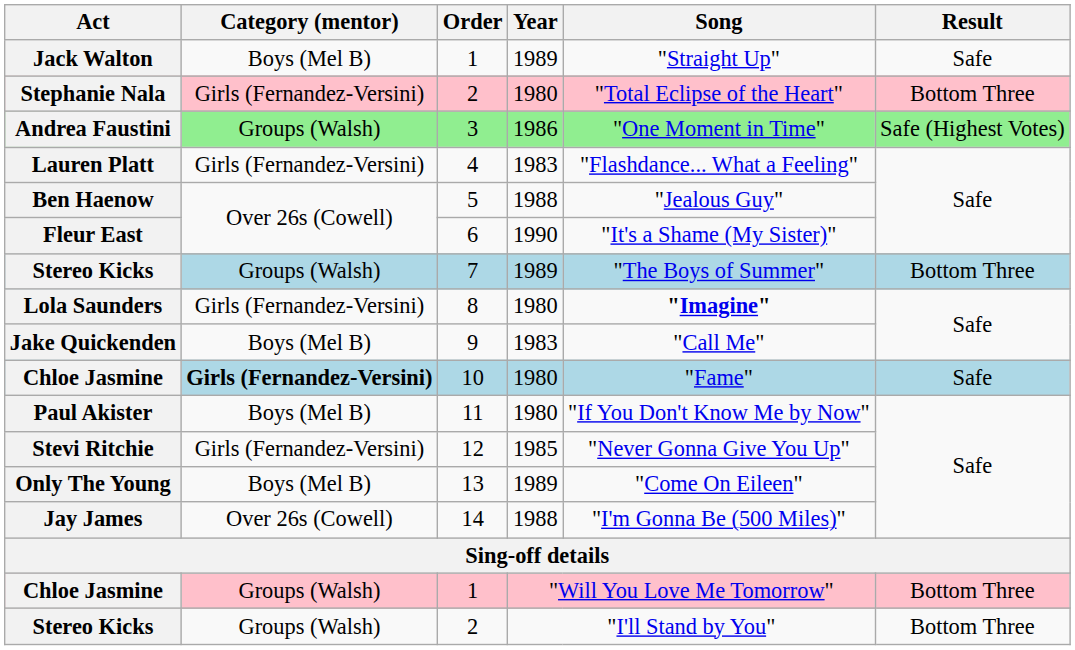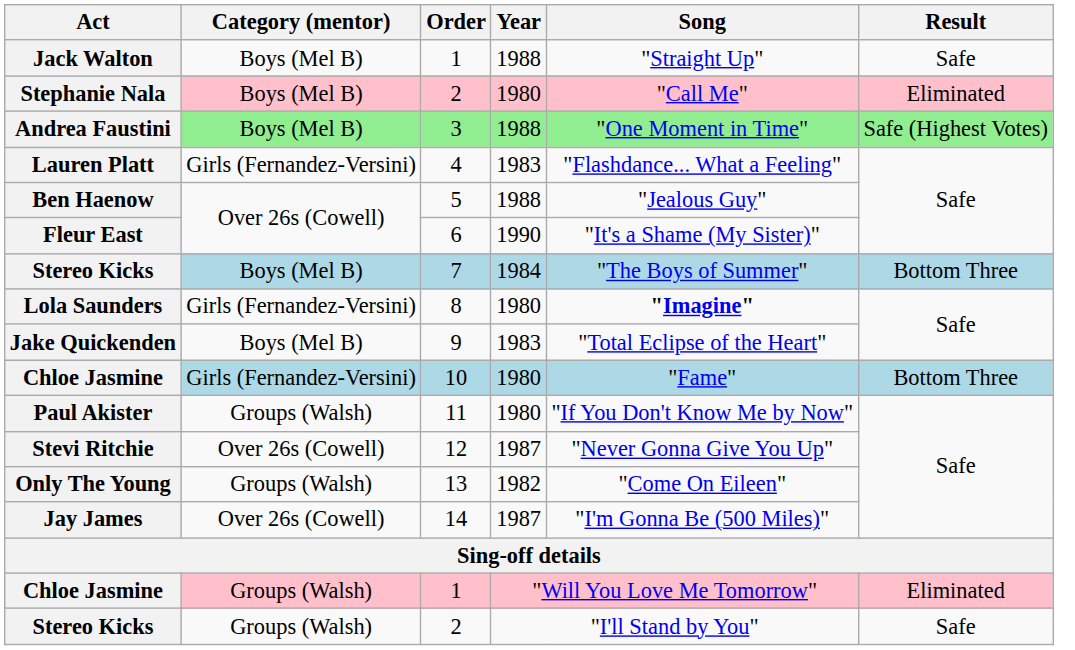(535, 57) 1989 -> (519, 57) 1988
(309, 93) Girls (Fernandez-Versini) -> (301, 93) Boys (Mel B)
(719, 93) "Total Eclipse of the Heart" -> (702, 93) "Call Me"
(972, 93) Bottom Three -> (956, 93) Eliminated
(309, 128) Groups (Walsh) -> (301, 128) Boys (Mel B)
(535, 128) 1986 -> (519, 128) 1988
(309, 270) Groups (Walsh) -> (301, 270) Boys (Mel B)
(535, 270) 1989 -> (519, 270) 1984
(719, 341) "Call Me" -> (702, 341) "Total Eclipse of the Heart"
(309, 377) bold -> (301, 377) normal
(972, 377) Safe -> (956, 377) Bottom Three
(309, 413) Boys (Mel B) -> (301, 413) Groups (Walsh)
(309, 448) Girls (Fernandez-Versini) -> (301, 448) Over 26s (Cowell)
(535, 448) 1985 -> (519, 448) 1987
(309, 484) Boys (Mel B) -> (301, 484) Groups (Walsh)
(535, 484) 1989 -> (519, 484) 1982
(535, 519) 1988 -> (519, 519) 1987
(972, 590) Bottom Three -> (956, 590) Eliminated
(972, 626) Bottom Three -> (956, 626) Safe
